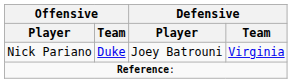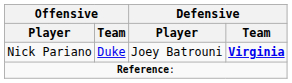(256, 52) normal -> (256, 52) bold
